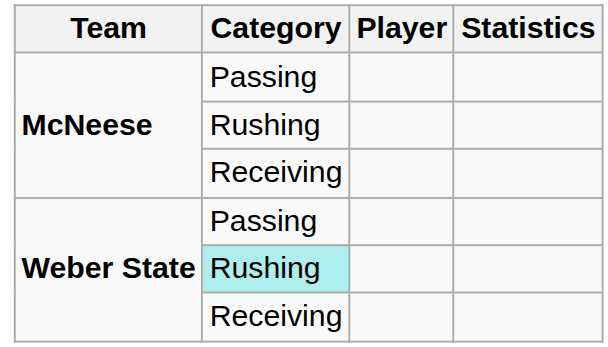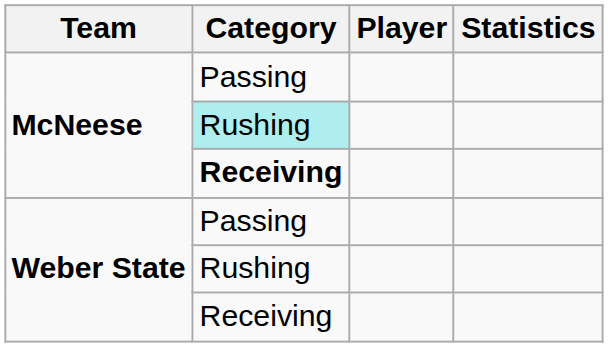(265, 124) no background -> (255, 124) paleturquoise background
(276, 172) normal -> (271, 172) bold
(265, 268) paleturquoise background -> (255, 268) no background
